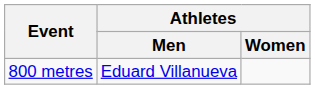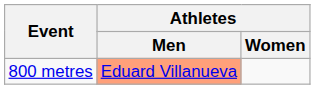(169, 72) no background -> (169, 72) lightsalmon background
